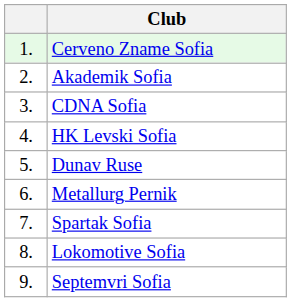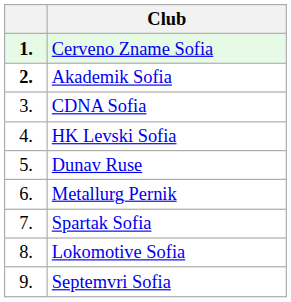(26, 48) normal -> (26, 48) bold
(26, 77) normal -> (26, 77) bold
